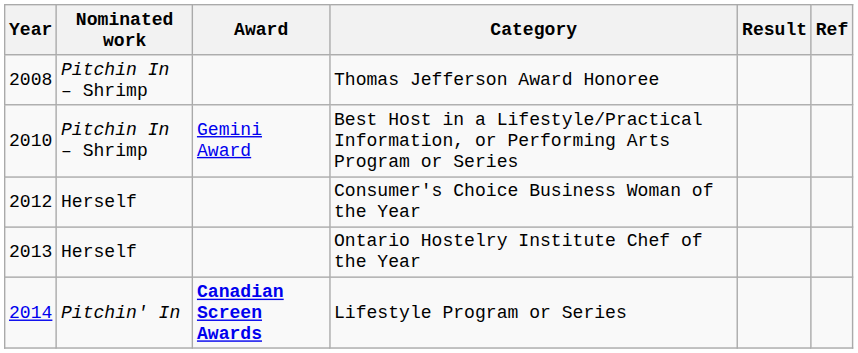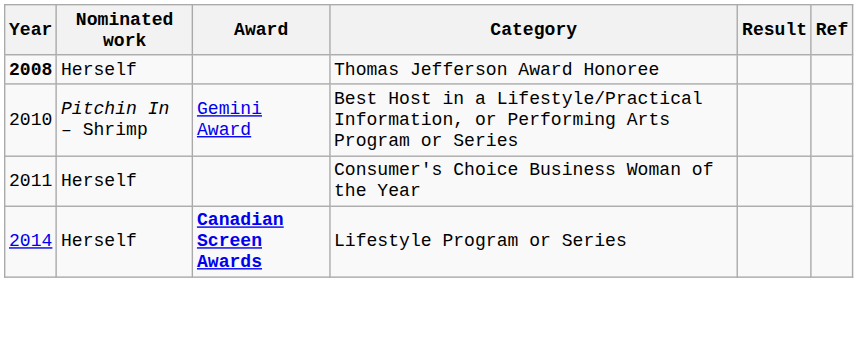(31, 80) normal -> (31, 70) bold
(115, 80) Pitchin In – Shrimp -> (99, 70) Herself
(31, 202) 2012 -> (31, 181) 2011
- row: (518, 252)
(121, 313) Pitchin' In -> (99, 241) Herself
